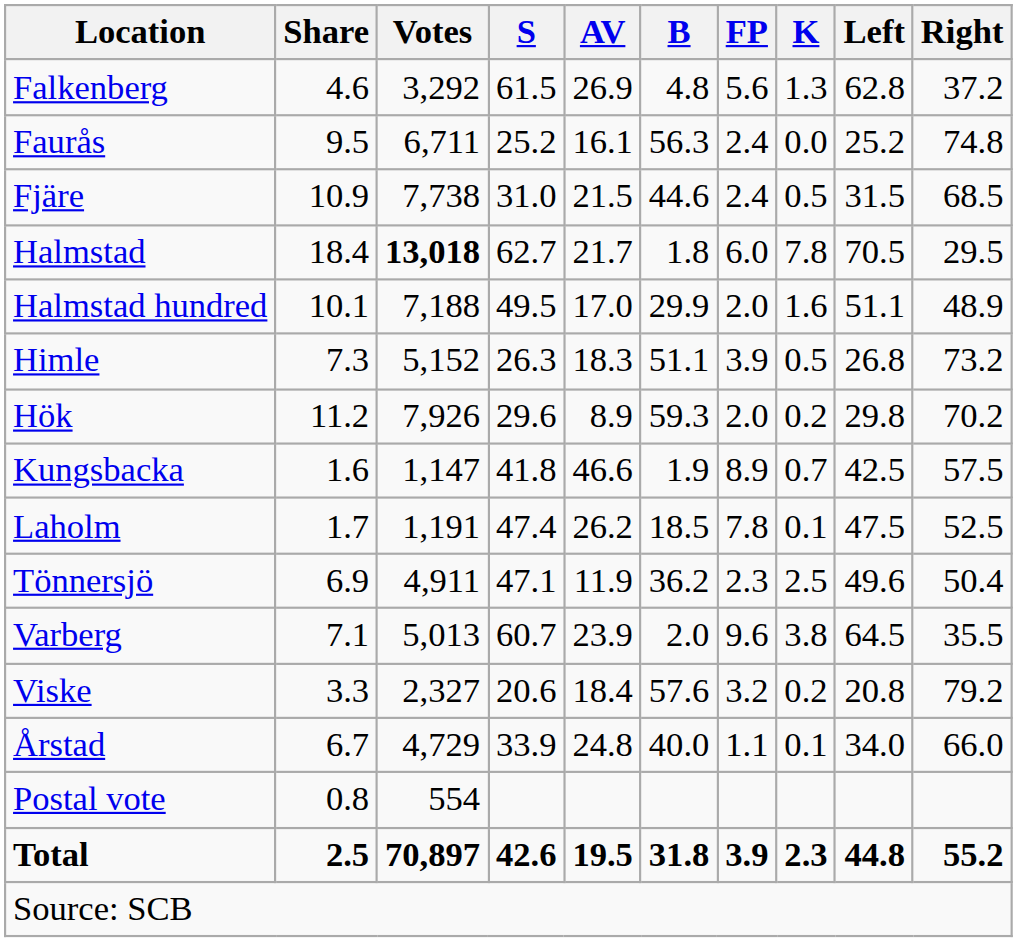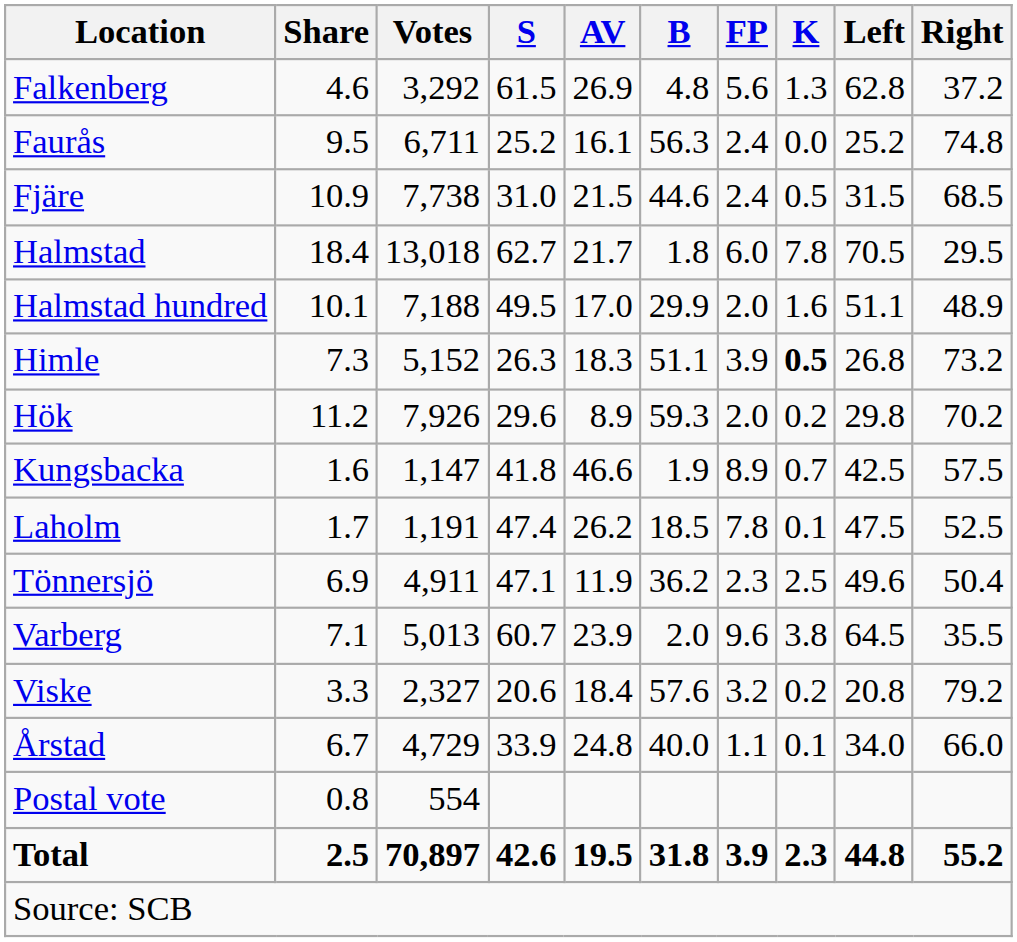(433, 251) bold -> (433, 251) normal
(806, 360) normal -> (806, 360) bold
